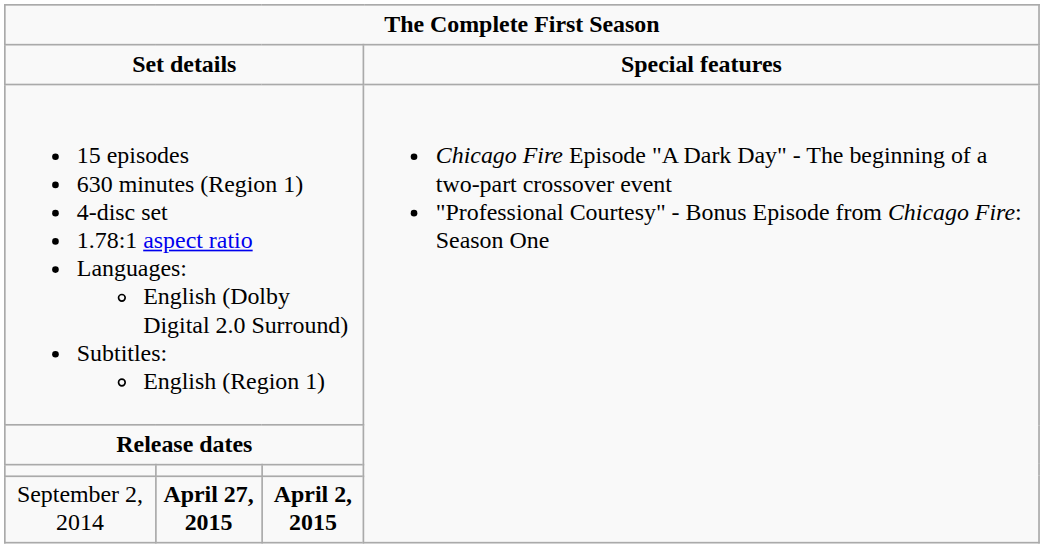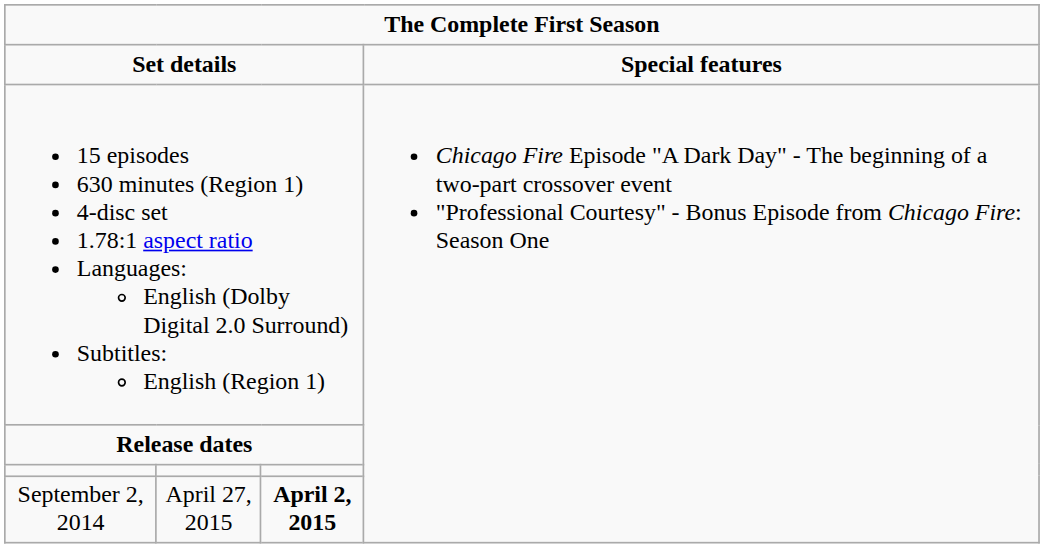(209, 509) bold -> (209, 509) normal
